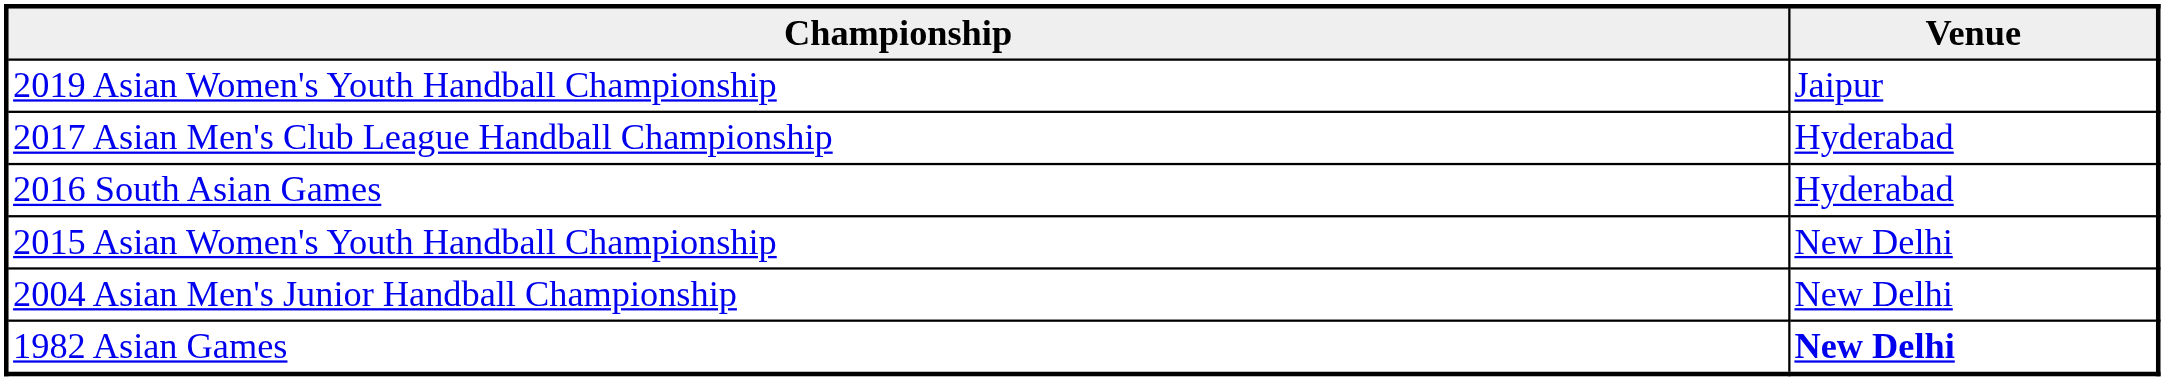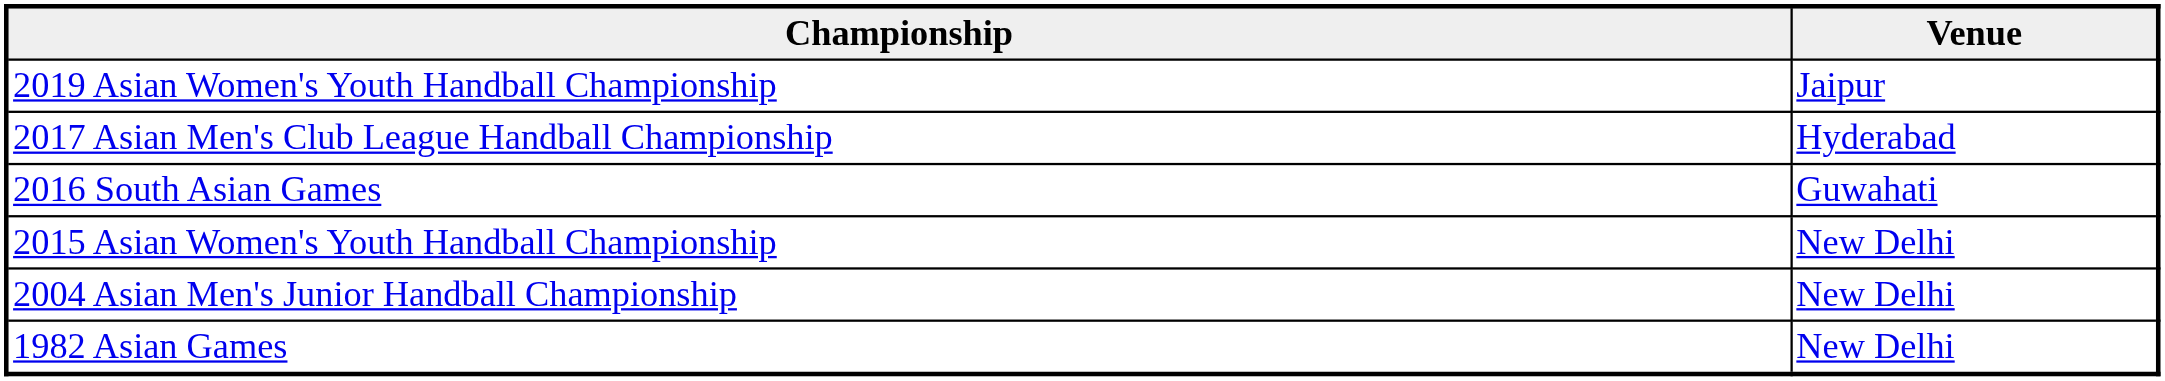(1874, 189) Hyderabad -> (1867, 189) Guwahati
(1875, 346) bold -> (1876, 346) normal
